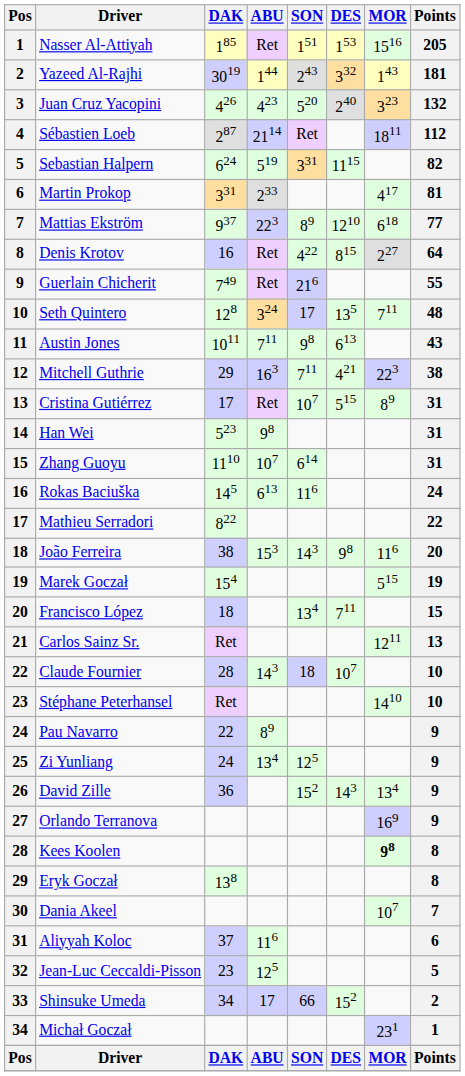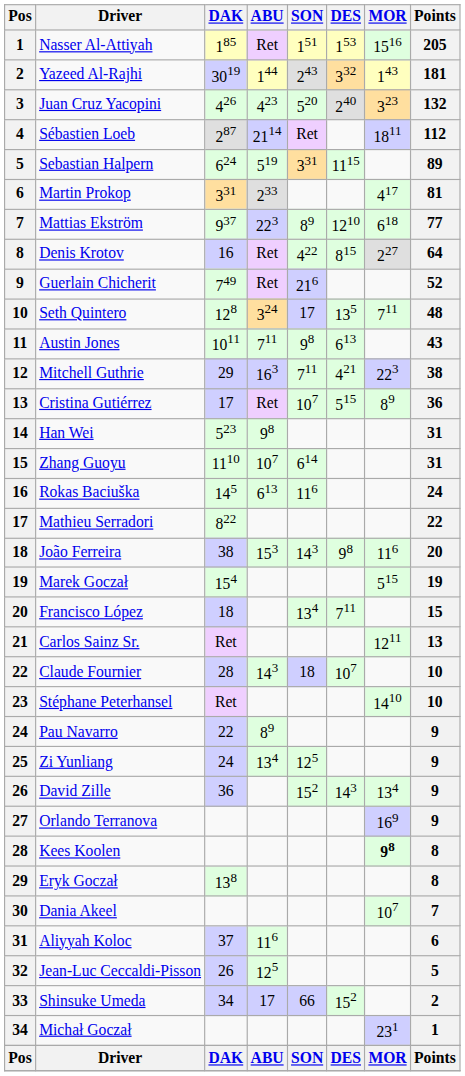(435, 164) 82 -> (435, 164) 89
(435, 283) 55 -> (435, 283) 52
(435, 403) 31 -> (435, 403) 36
(226, 970) 23 -> (226, 970) 26
